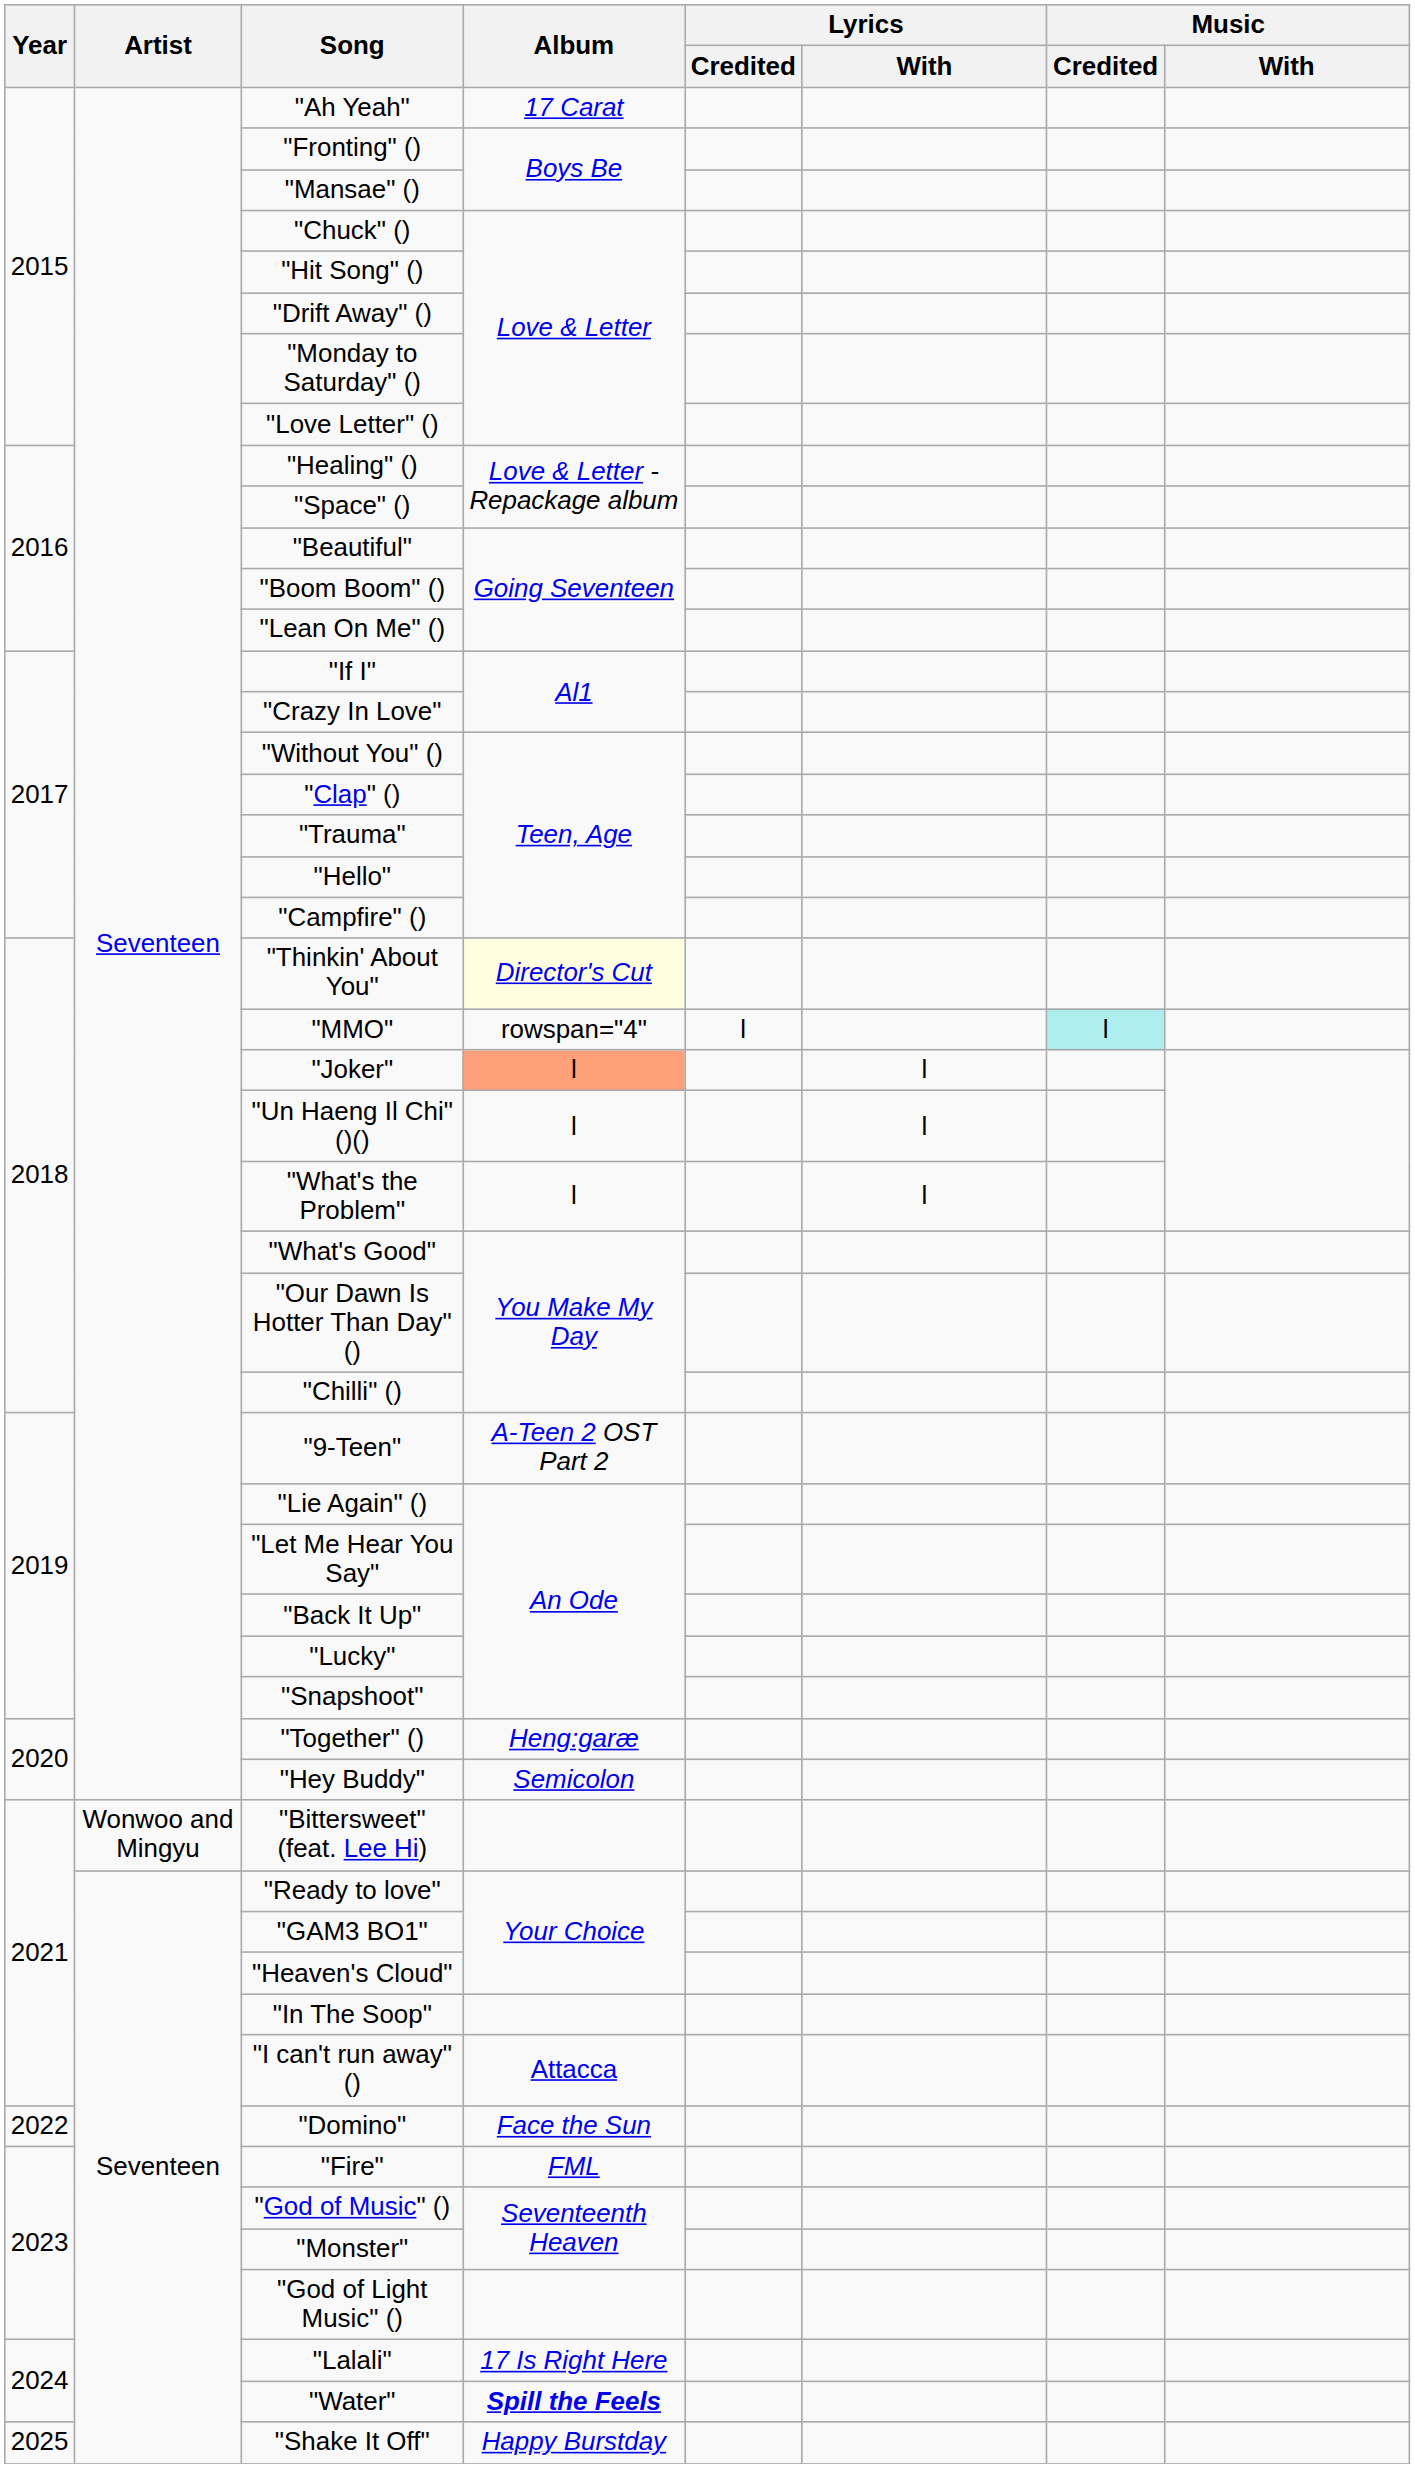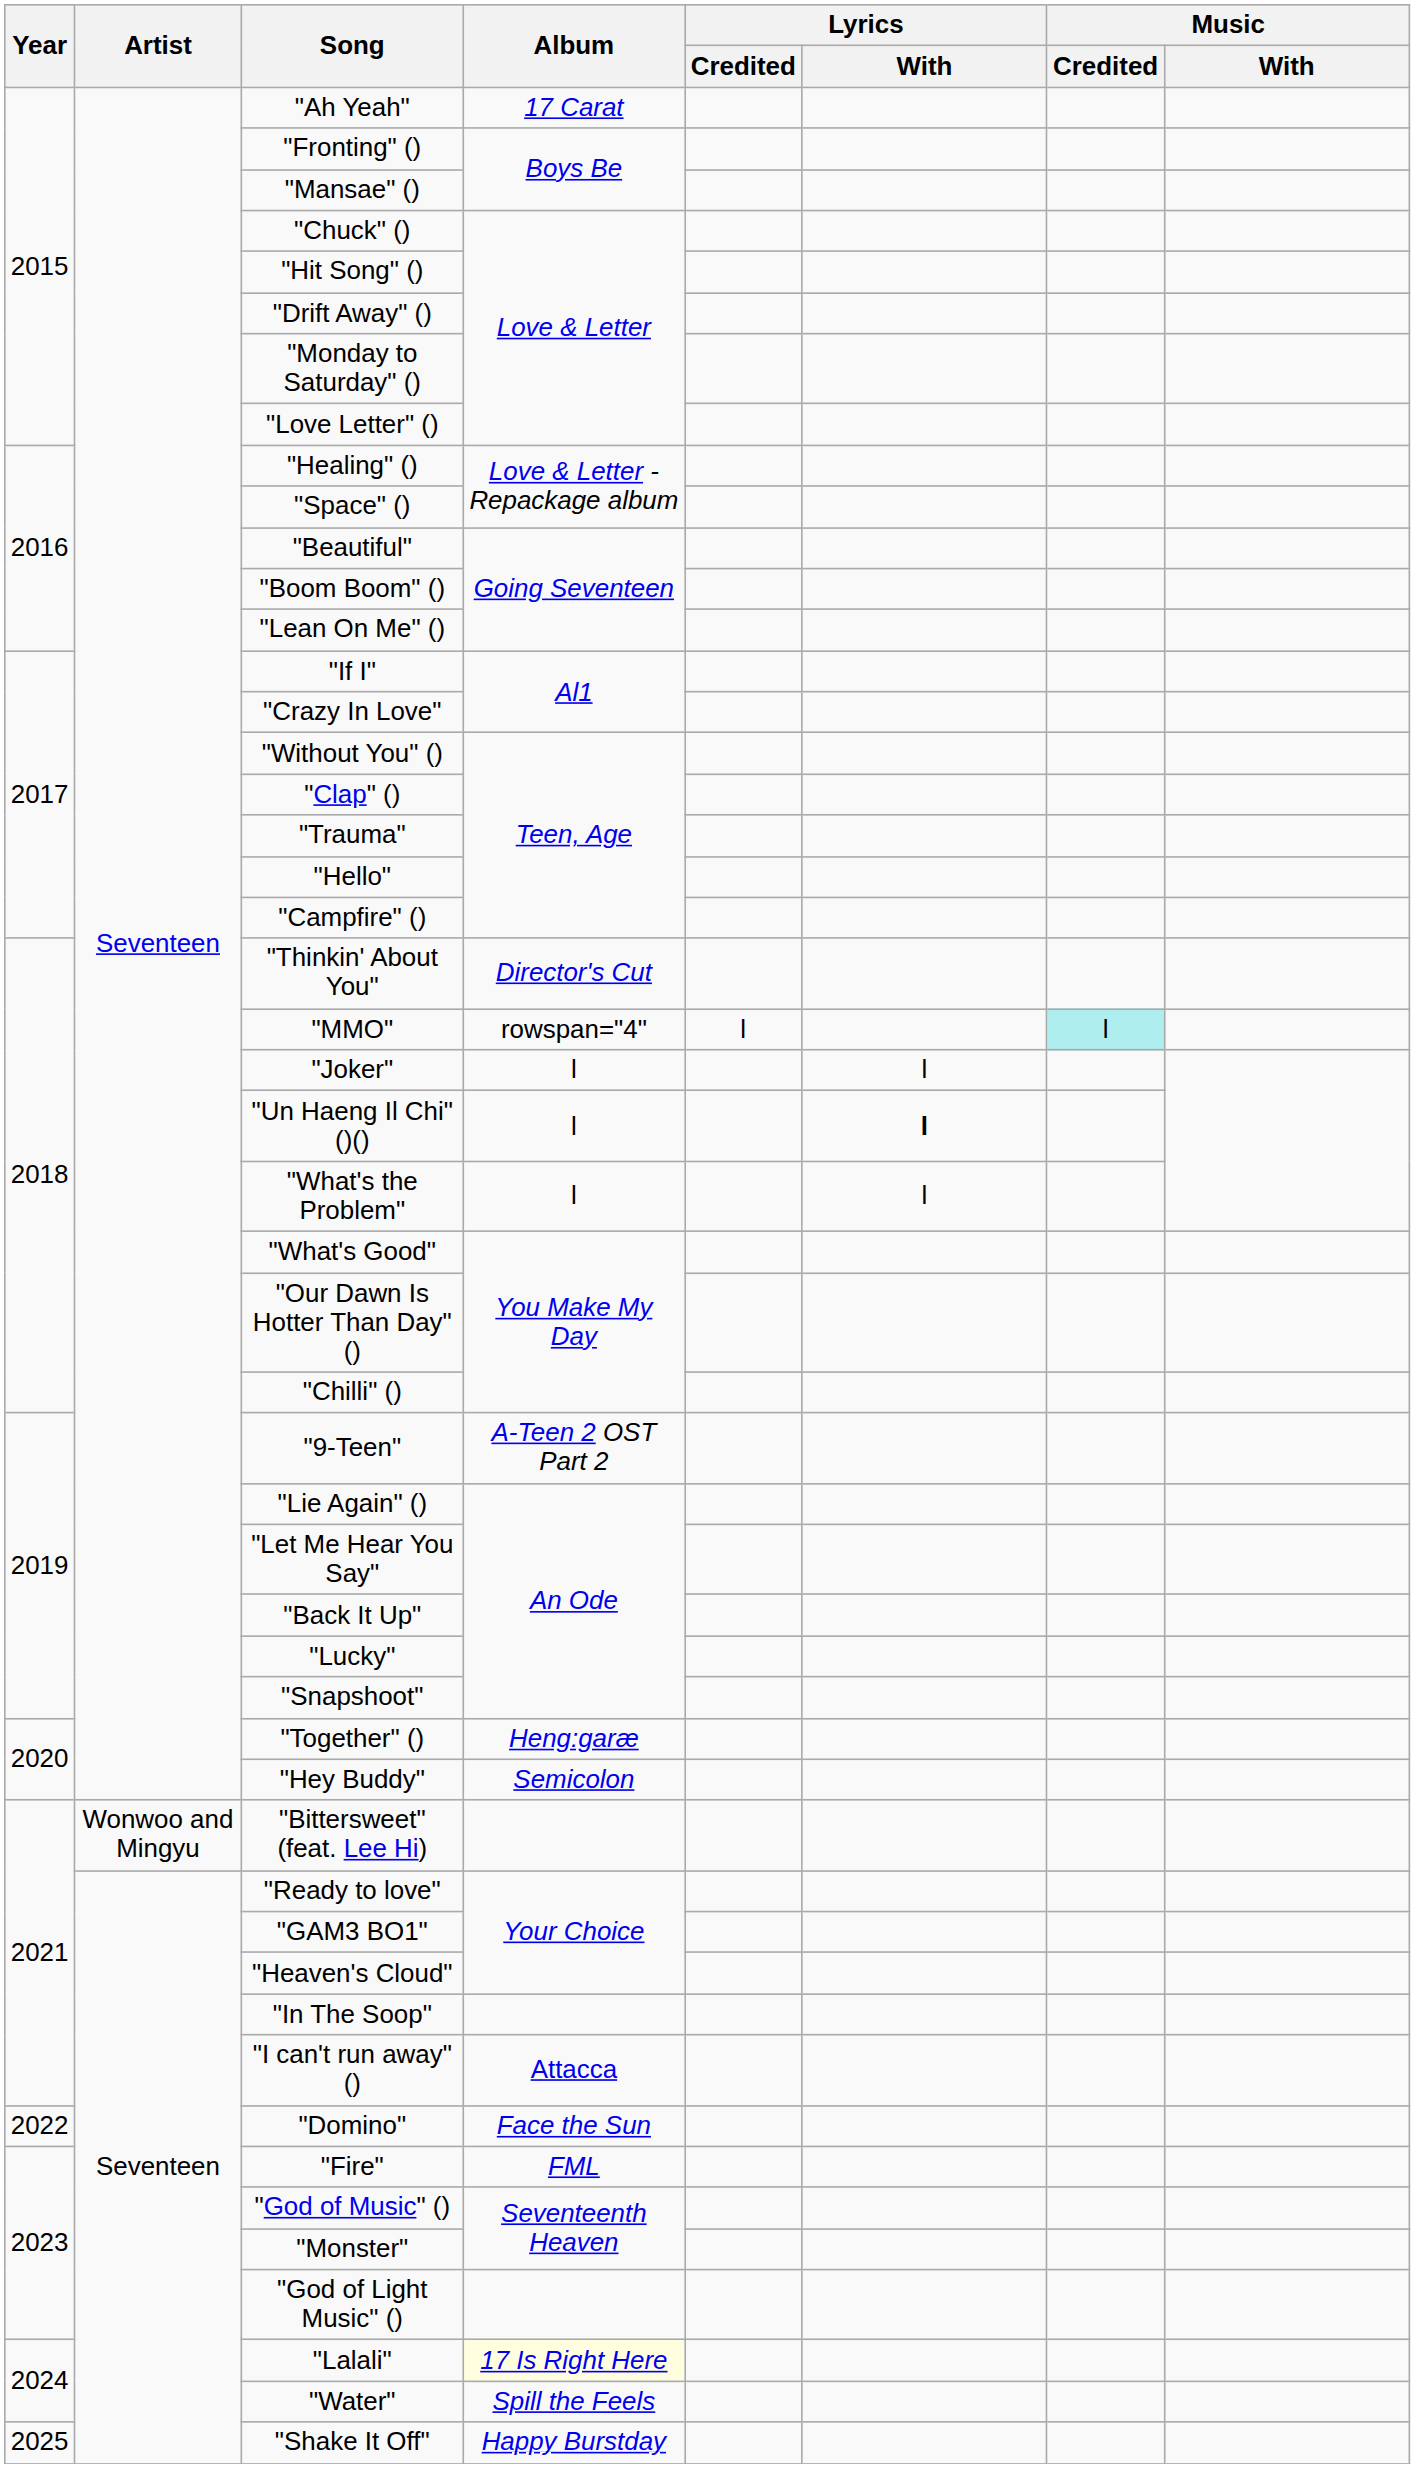(574, 973) lightyellow background -> (574, 973) no background
(574, 1069) lightsalmon background -> (574, 1069) no background
(924, 1125) normal -> (924, 1125) bold
(574, 2360) no background -> (574, 2360) lightyellow background
(574, 2401) bold -> (574, 2401) normal
